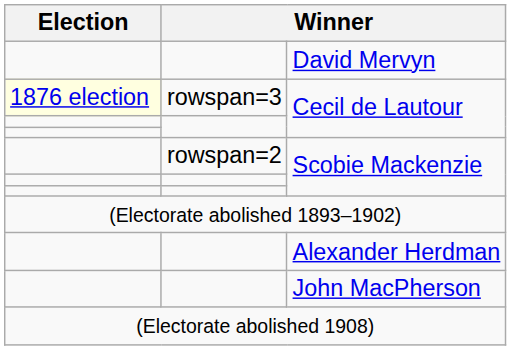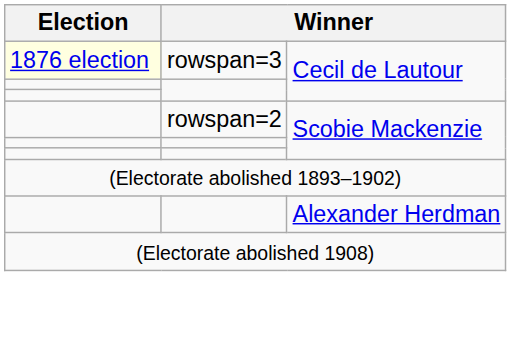- row: (224, 60)
- row: (224, 289)
